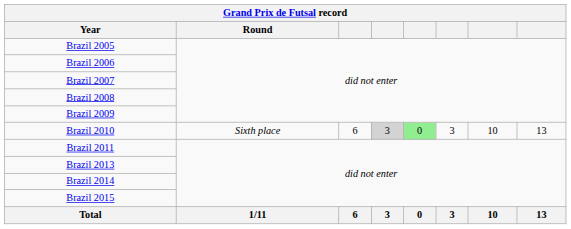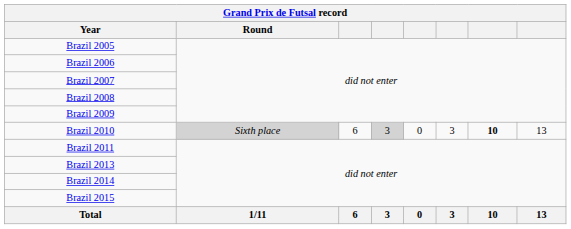(258, 131) no background -> (258, 131) lightgrey background
(420, 131) lightgreen background -> (420, 131) no background
(493, 131) normal -> (493, 131) bold
